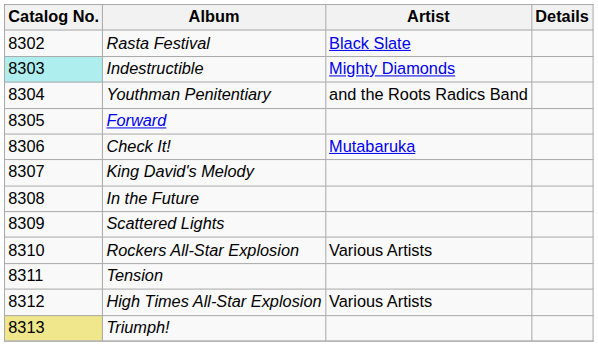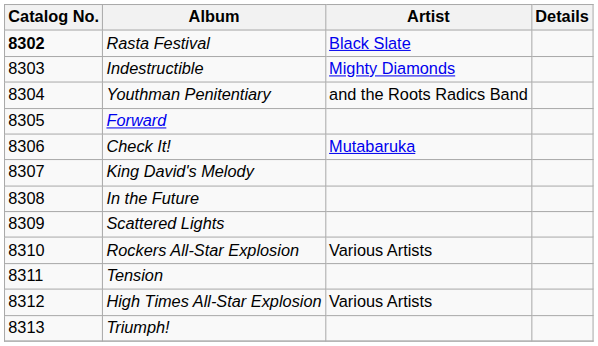(26, 43) normal -> (26, 43) bold
(26, 69) paleturquoise background -> (26, 69) no background
(26, 328) khaki background -> (26, 328) no background
